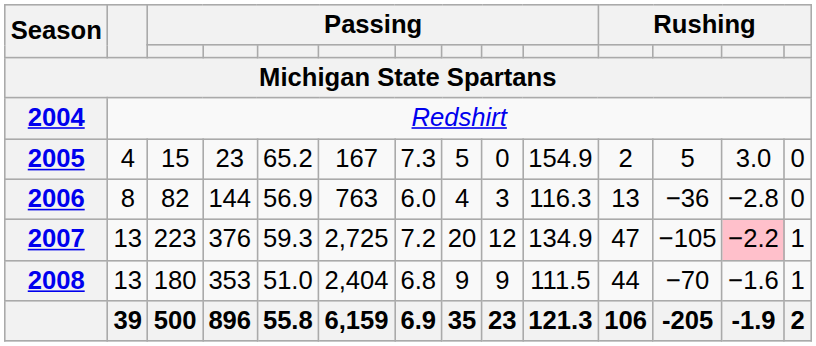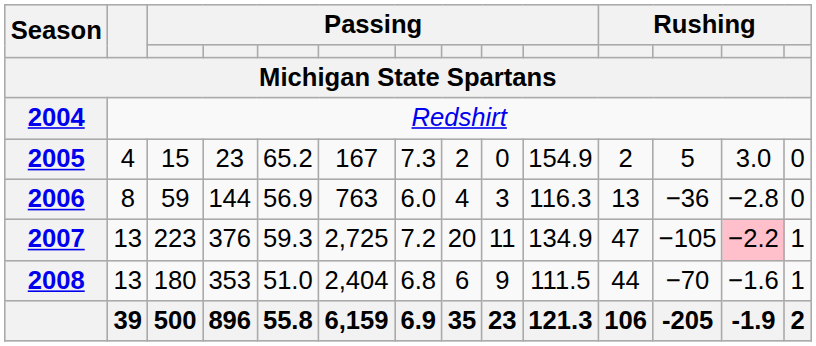(462, 158) 5 -> (462, 158) 2
(175, 199) 82 -> (175, 199) 59
(502, 239) 12 -> (502, 239) 11
(462, 280) 9 -> (462, 280) 6
